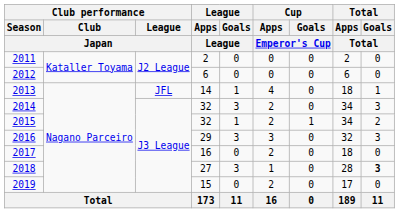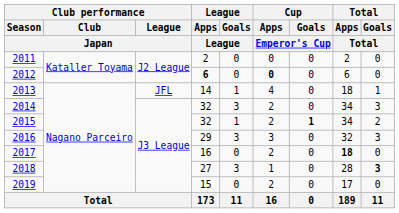(206, 75) normal -> (206, 75) bold
(271, 75) normal -> (271, 75) bold
(311, 122) normal -> (311, 122) bold
(347, 153) normal -> (347, 153) bold
